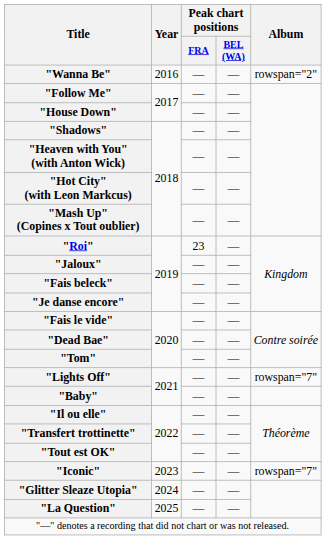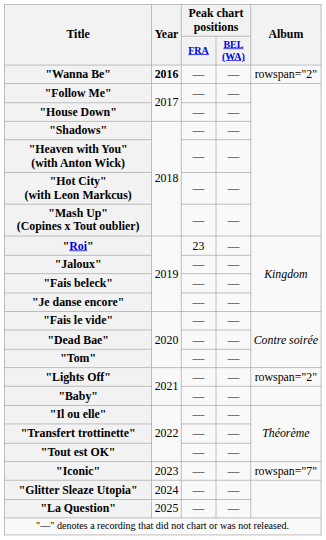(166, 74) normal -> (166, 74) bold
(286, 377) rowspan="7" -> (286, 377) rowspan="2"
